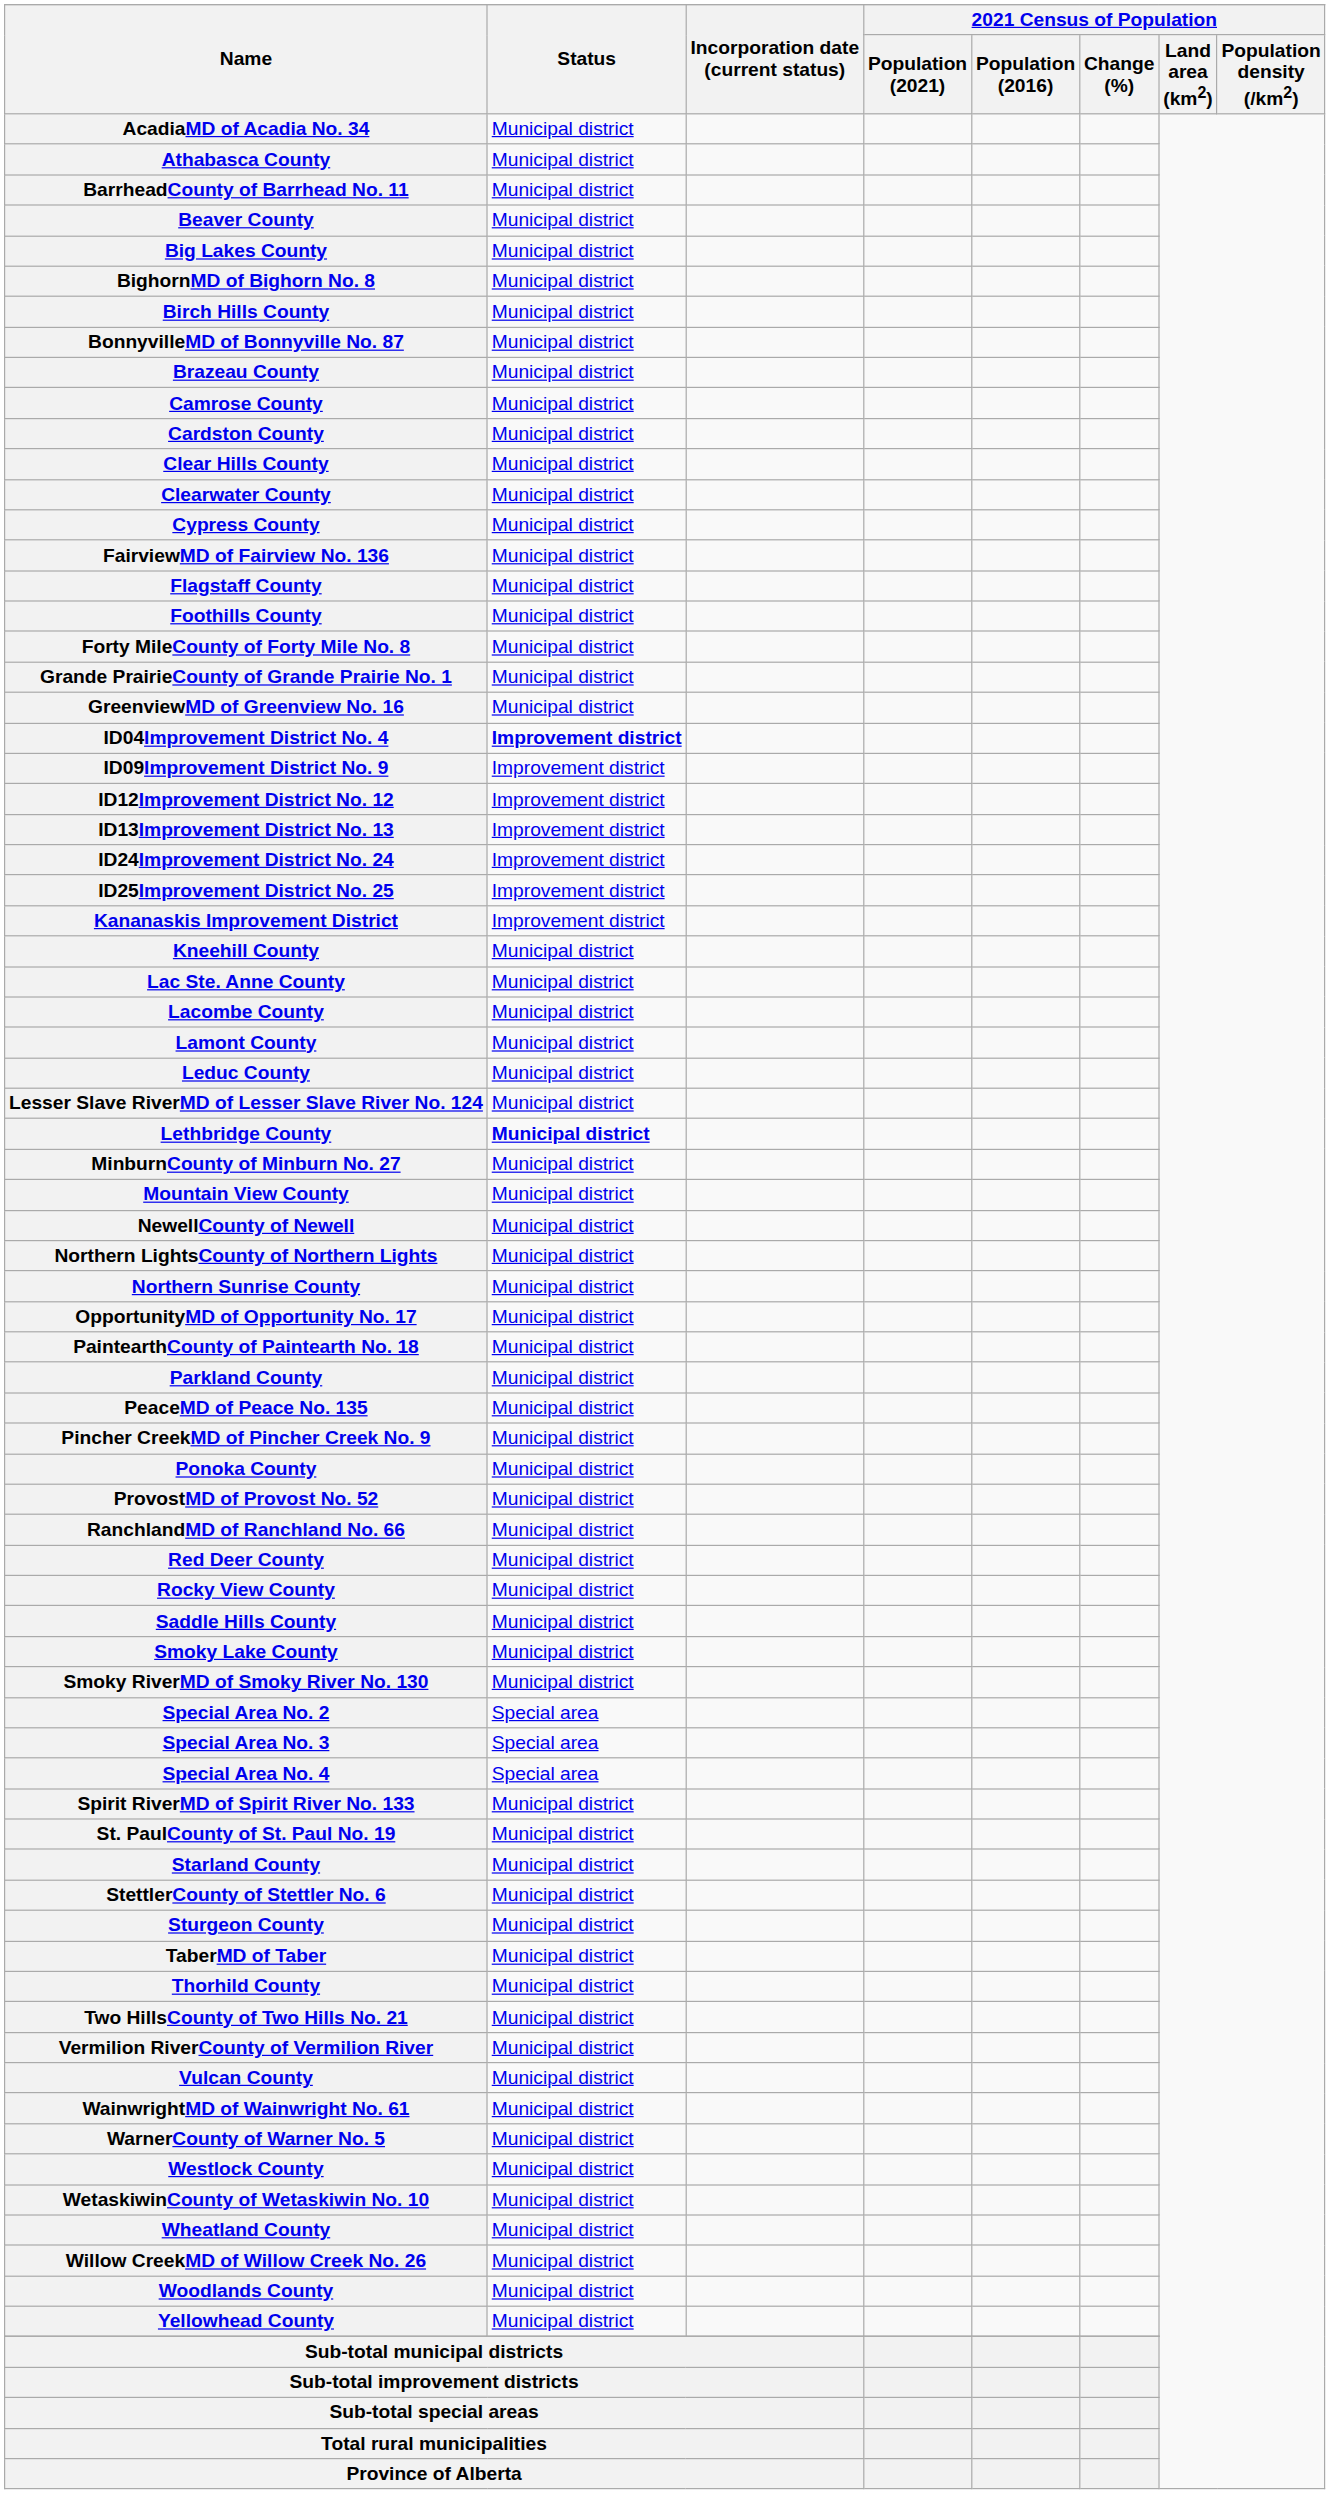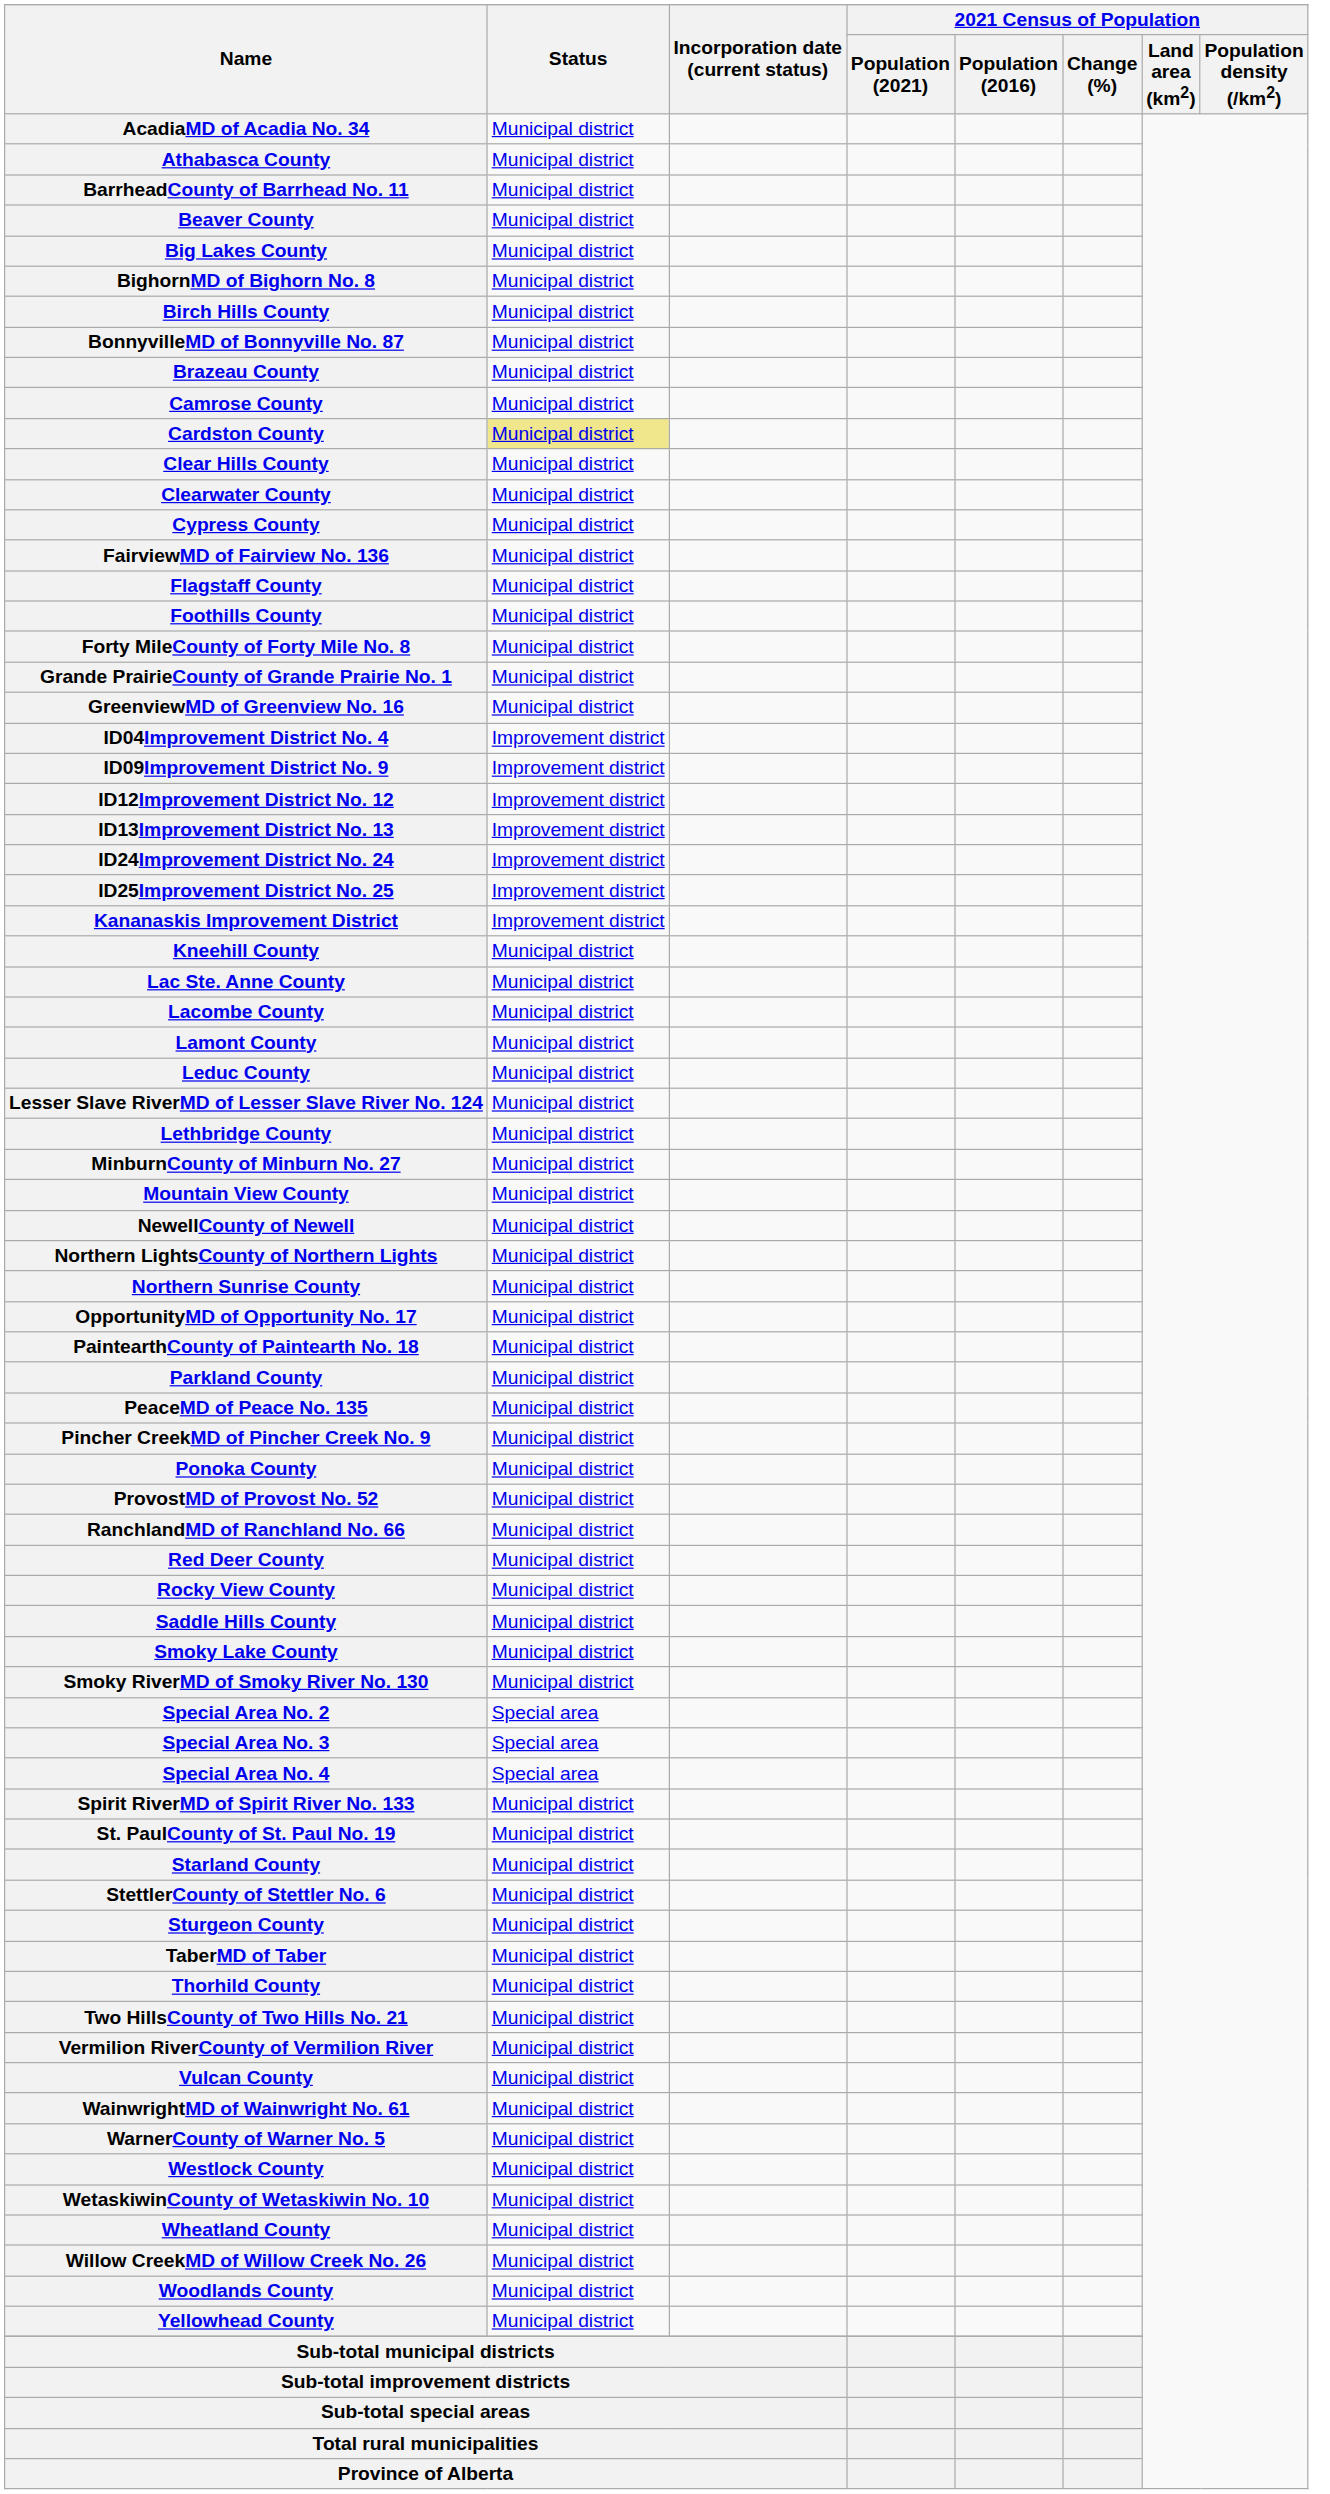(563, 433) no background -> (563, 433) khaki background
(587, 738) bold -> (578, 738) normal
(571, 1133) bold -> (563, 1133) normal
